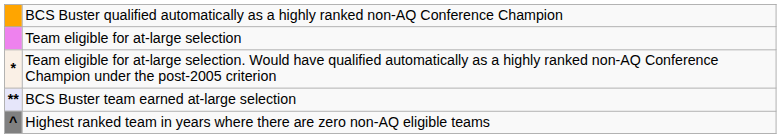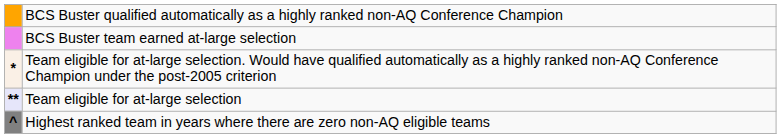(133, 38) Team eligible for at-large selection -> (161, 38) BCS Buster team earned at-large selection
(161, 99) BCS Buster team earned at-large selection -> (133, 99) Team eligible for at-large selection
